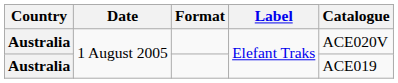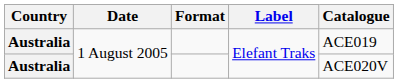(355, 41) ACE020V -> (350, 41) ACE019
(350, 66) ACE019 -> (355, 66) ACE020V
